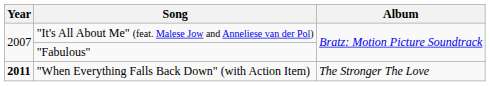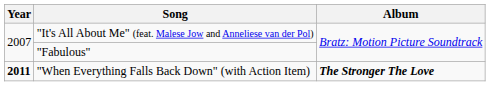(374, 71) normal -> (377, 71) bold
